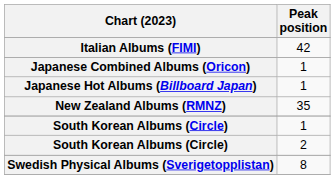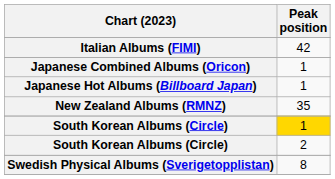(303, 125) no background -> (303, 125) gold background
